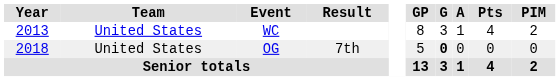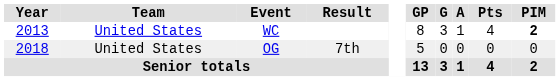(534, 31) normal -> (534, 31) bold
(444, 49) bold -> (444, 49) normal
